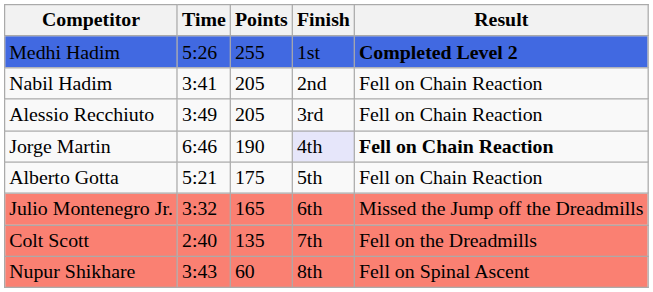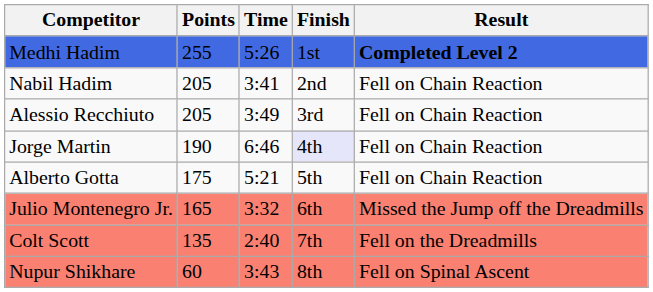columns swapped: (261, 20) <-> (204, 20)
(456, 146) bold -> (451, 146) normal
